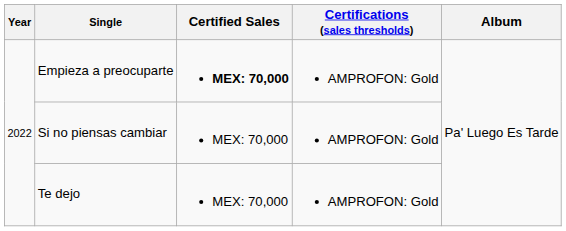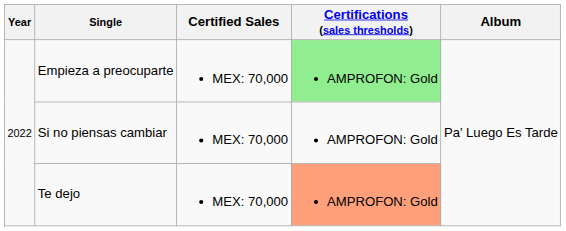(234, 78) bold -> (234, 78) normal
(367, 78) no background -> (366, 78) lightgreen background
(367, 202) no background -> (366, 202) lightsalmon background
